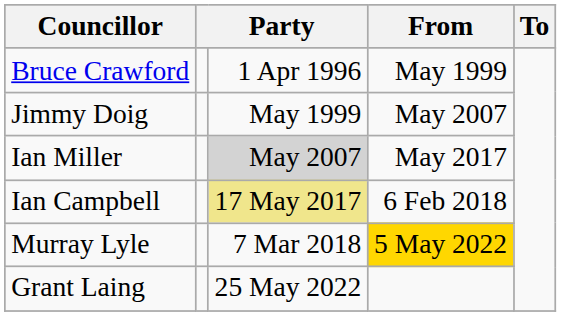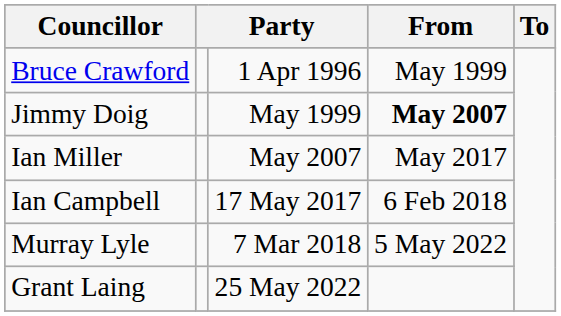(451, 113) normal -> (449, 113) bold
(305, 157) lightgrey background -> (305, 157) no background
(288, 200) khaki background -> (288, 200) no background
(441, 244) gold background -> (441, 244) no background
